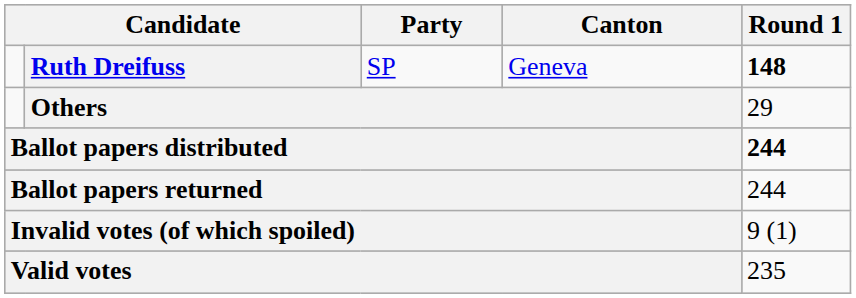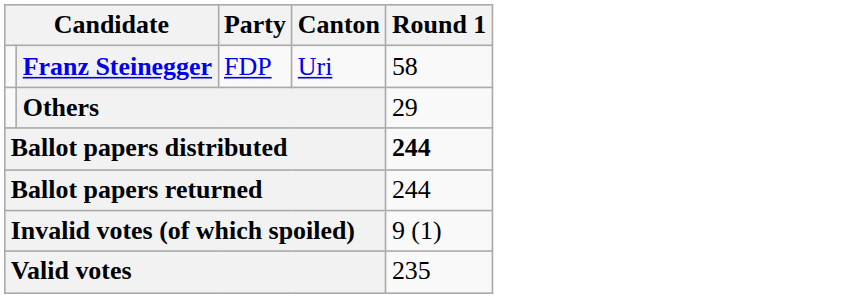- row: (108, 66)
+ row: (117, 66)
